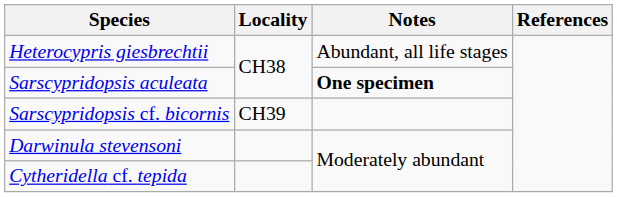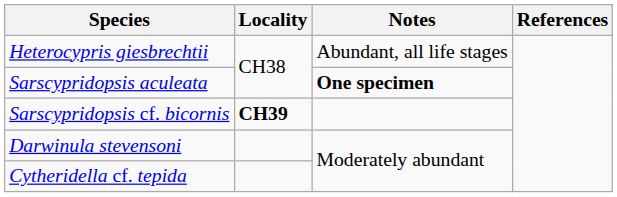(262, 113) normal -> (263, 113) bold
